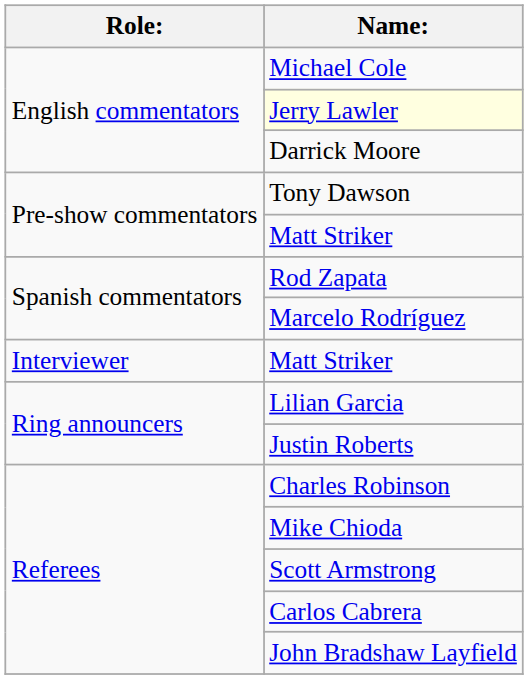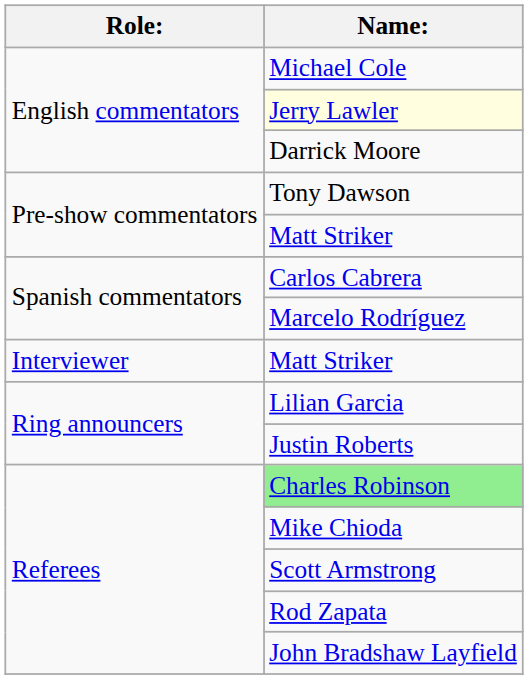(328, 276) Rod Zapata -> (346, 276) Carlos Cabrera
(360, 485) no background -> (360, 485) lightgreen background
(346, 611) Carlos Cabrera -> (328, 611) Rod Zapata
